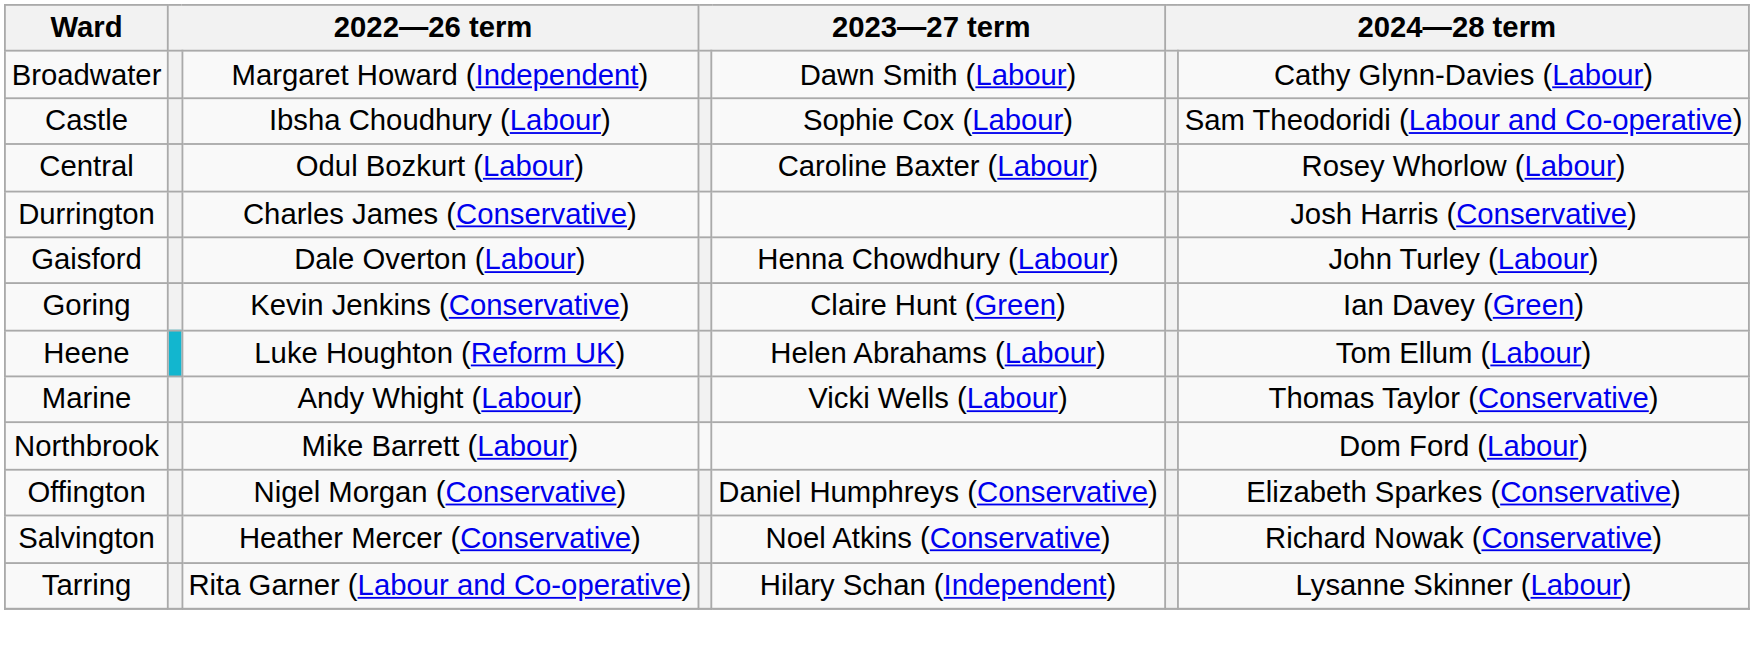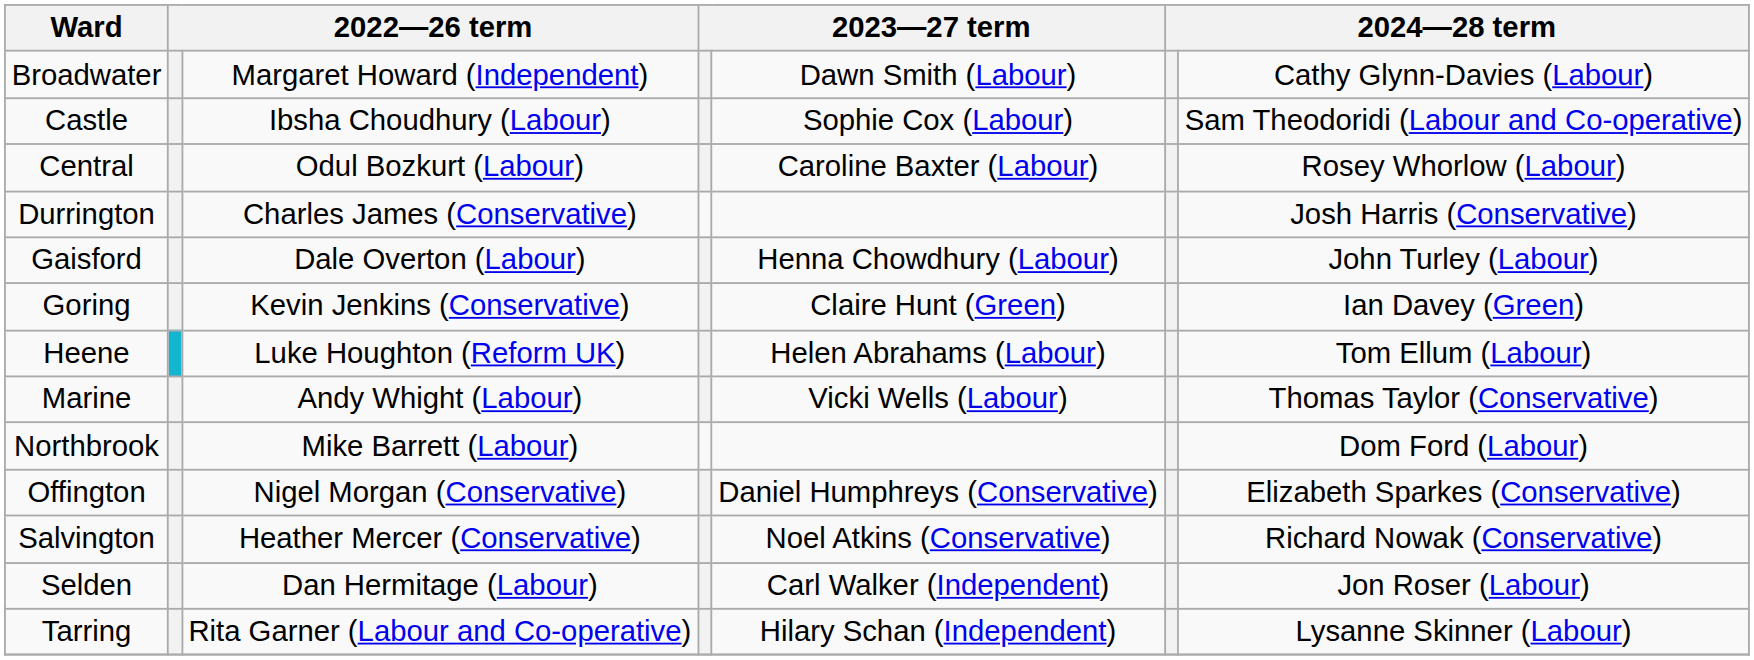+ row: (87, 584)
